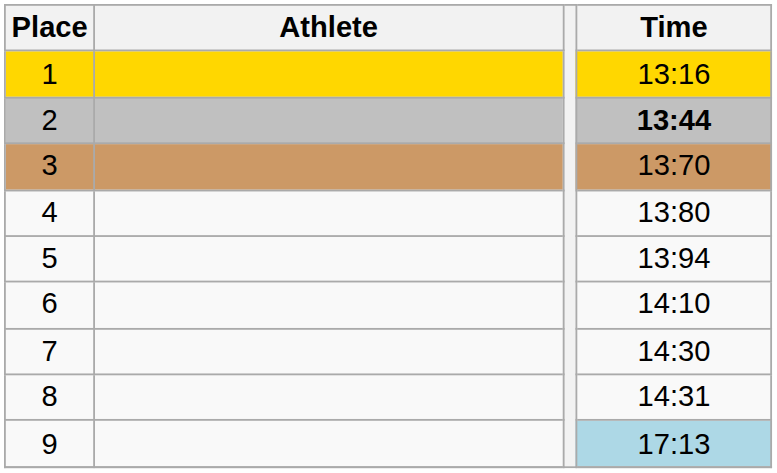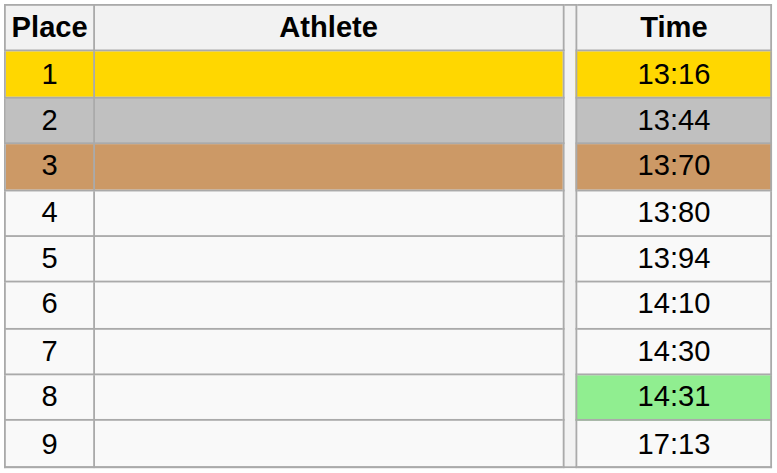(674, 119) bold -> (674, 119) normal
(674, 397) no background -> (674, 397) lightgreen background
(674, 443) lightblue background -> (674, 443) no background
